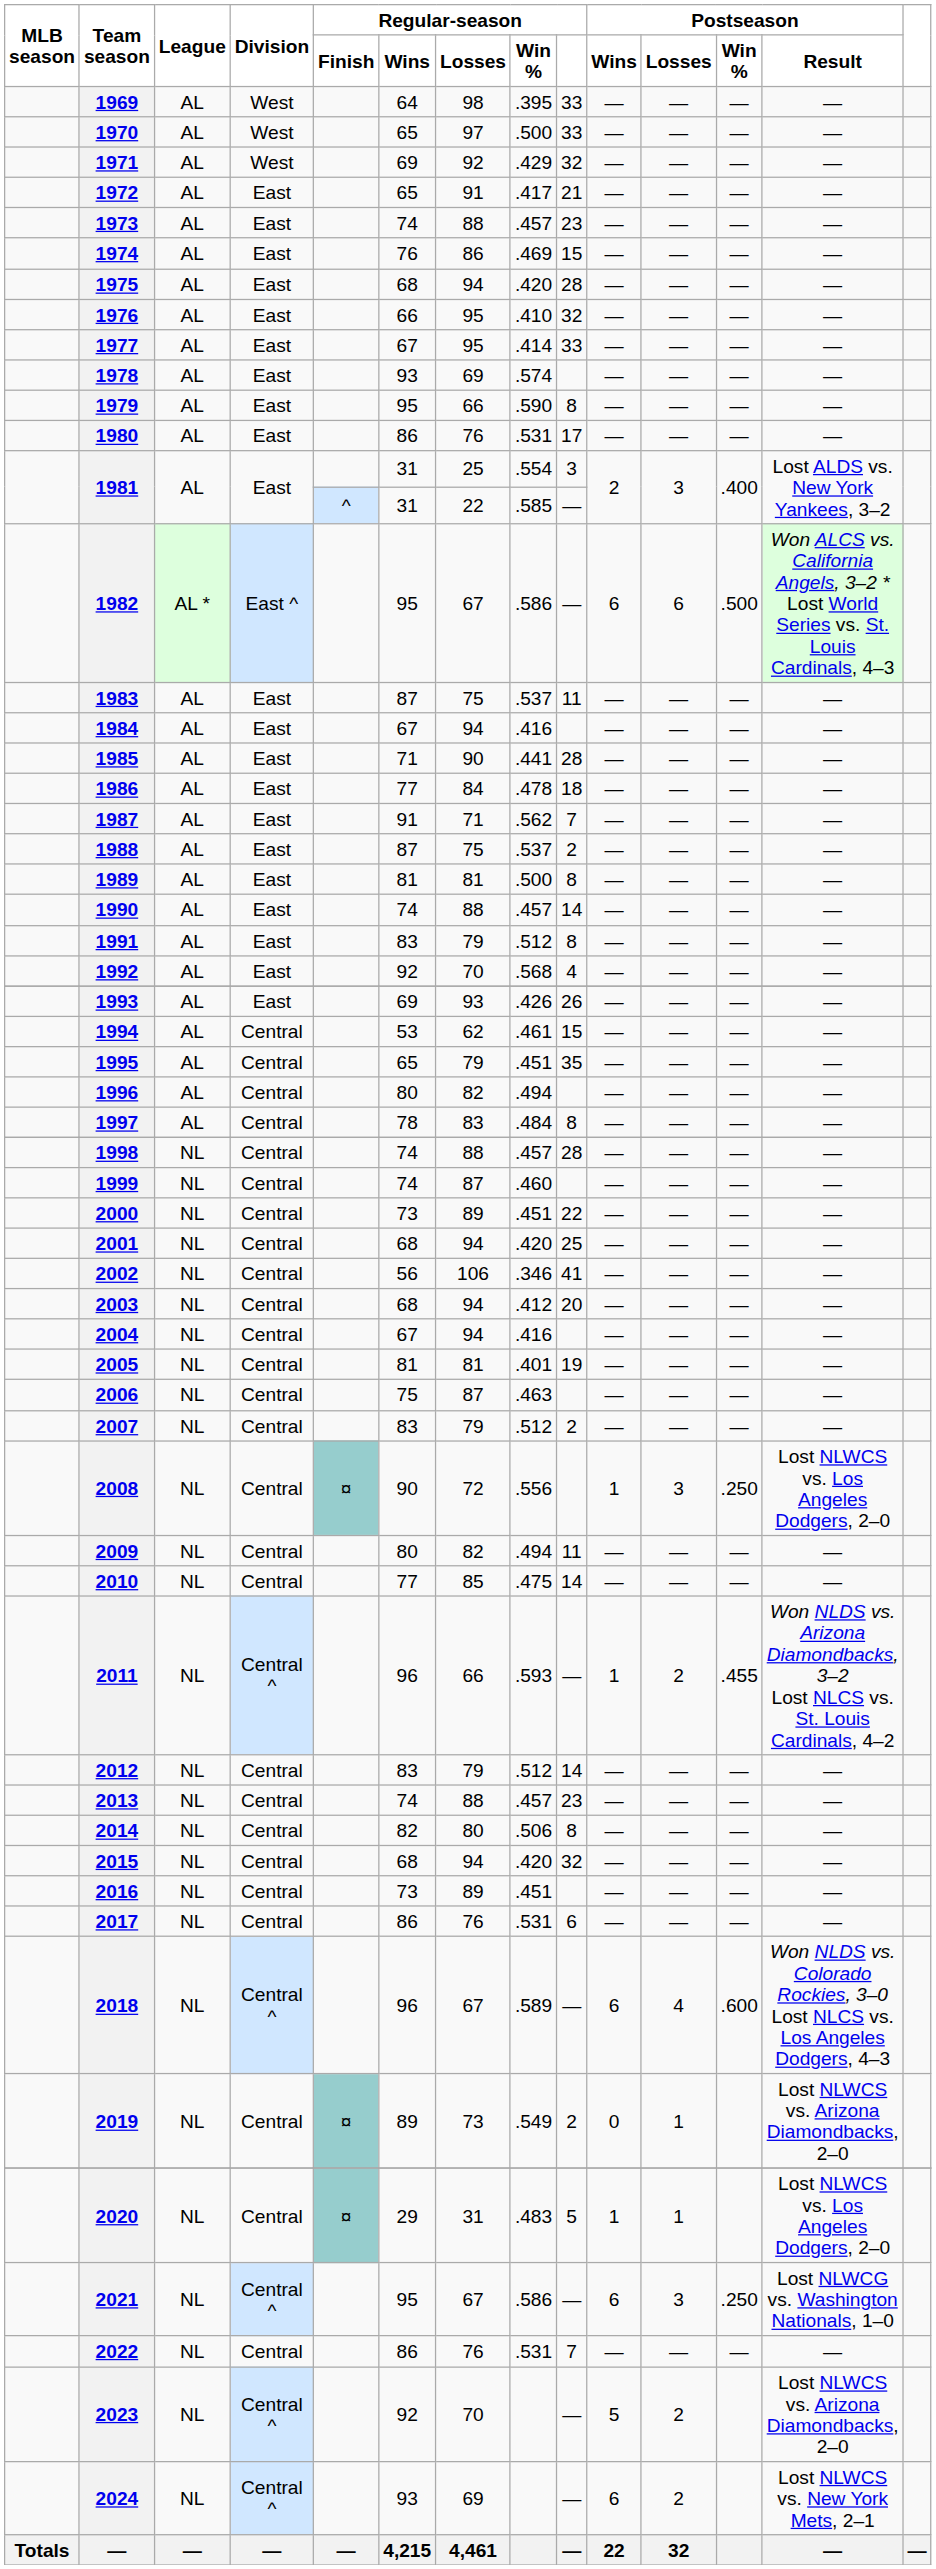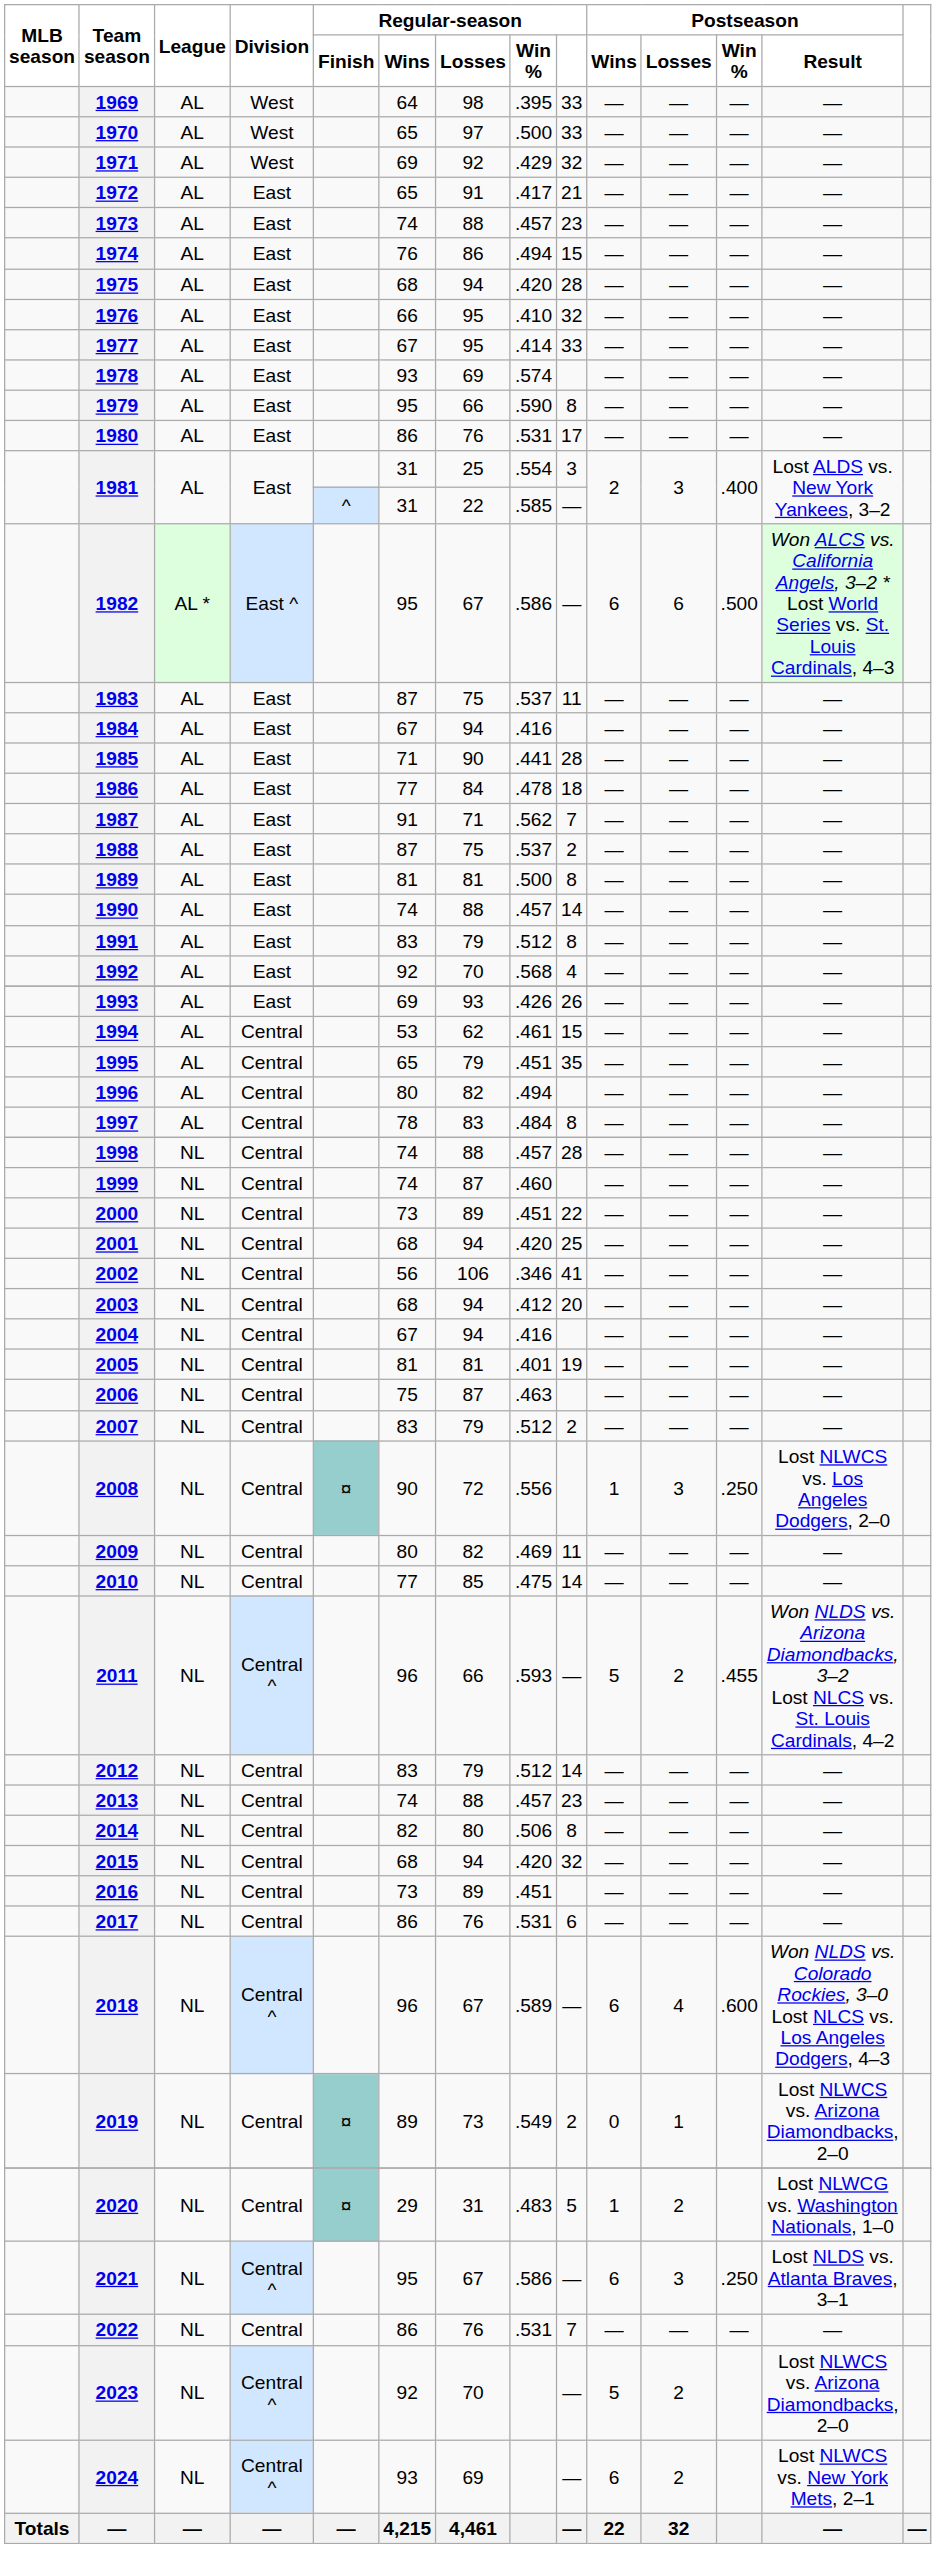(534, 254) .469 -> (534, 254) .494
(534, 1550) .494 -> (534, 1550) .469
(614, 1675) 1 -> (614, 1675) 5
(679, 2216) 1 -> (679, 2205) 2
(833, 2216) Lost NLWCS vs. Los Angeles Dodgers, 2–0 -> (833, 2205) Lost NLWCG vs. Washington Nationals, 1–0
(833, 2300) Lost NLWCG vs. Washington Nationals, 1–0 -> (833, 2278) Lost NLDS vs. Atlanta Braves, 3–1
